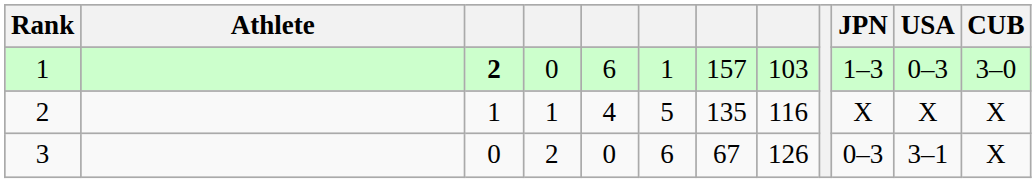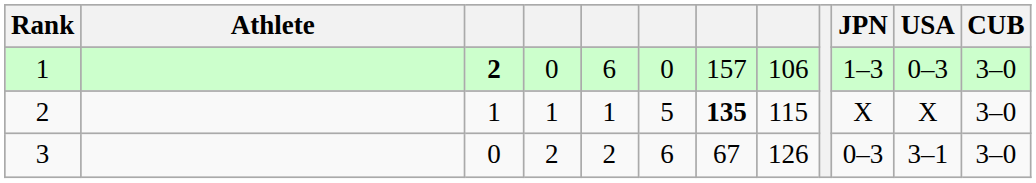(667, 68) 1 -> (667, 68) 0
(788, 68) 103 -> (788, 68) 106
(609, 111) 4 -> (609, 111) 1
(727, 111) normal -> (727, 111) bold
(788, 111) 116 -> (788, 111) 115
(996, 111) X -> (996, 111) 3–0
(609, 154) 0 -> (609, 154) 2
(996, 154) X -> (996, 154) 3–0
